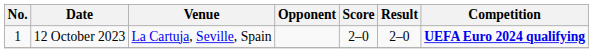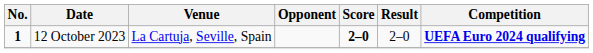(18, 36) normal -> (18, 36) bold
(359, 36) normal -> (359, 36) bold
